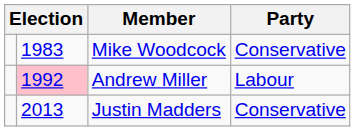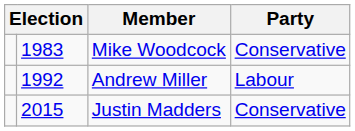(42, 79) pink background -> (42, 79) no background
(42, 110) 2013 -> (42, 110) 2015
